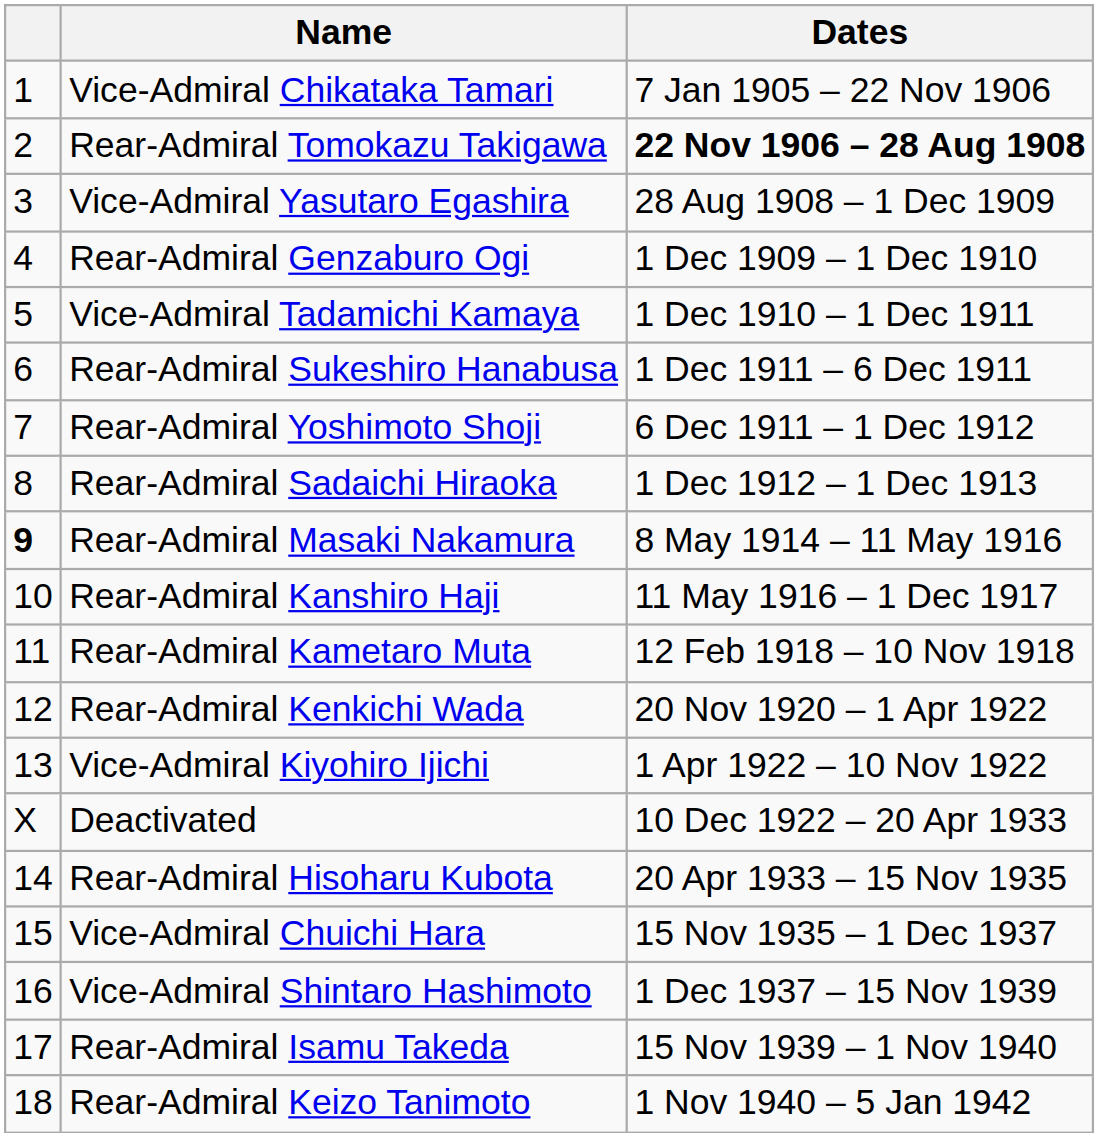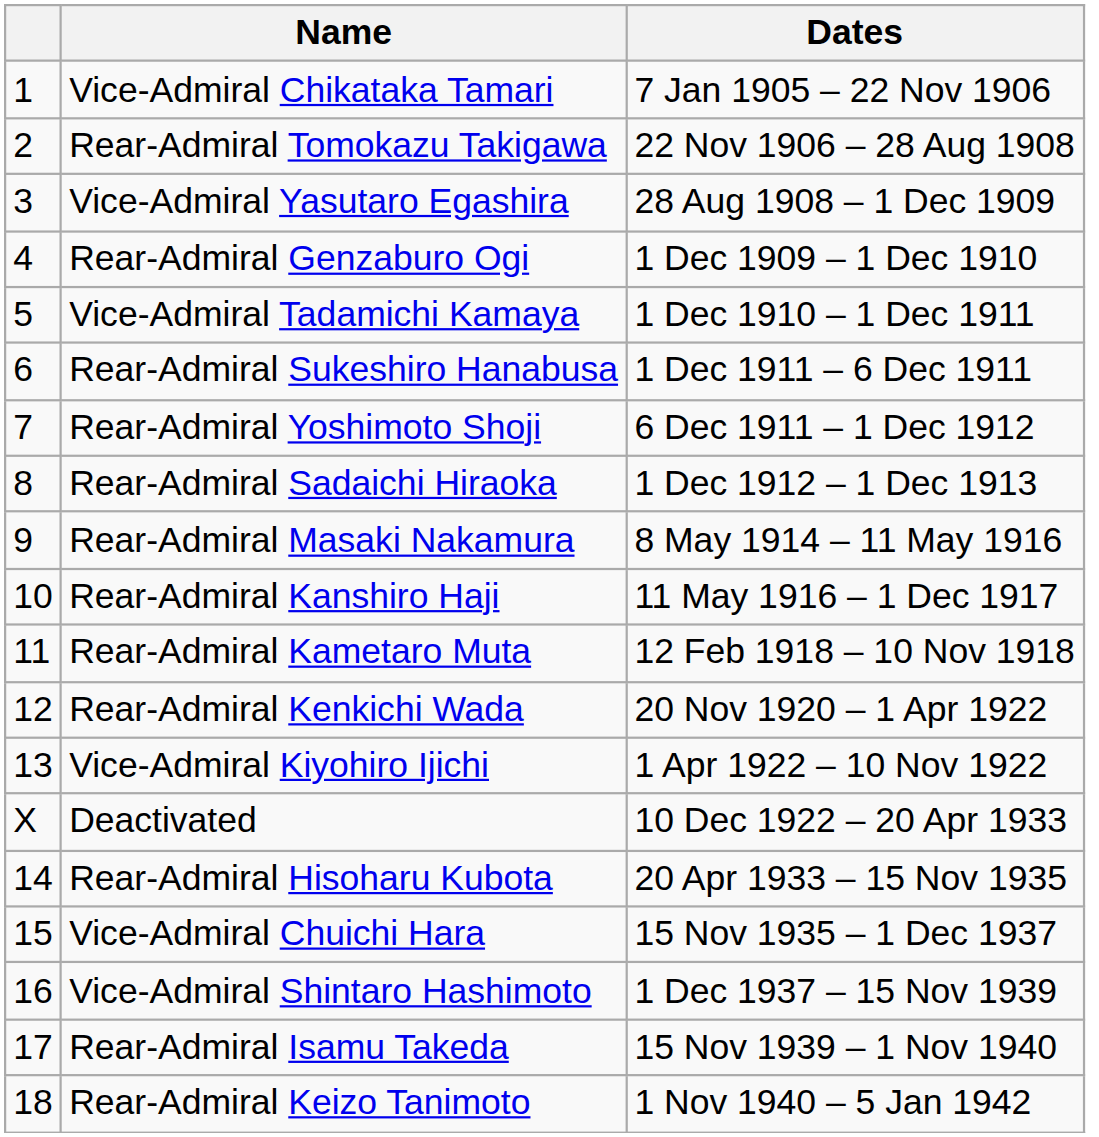(860, 145) bold -> (855, 145) normal
(23, 539) bold -> (23, 539) normal
